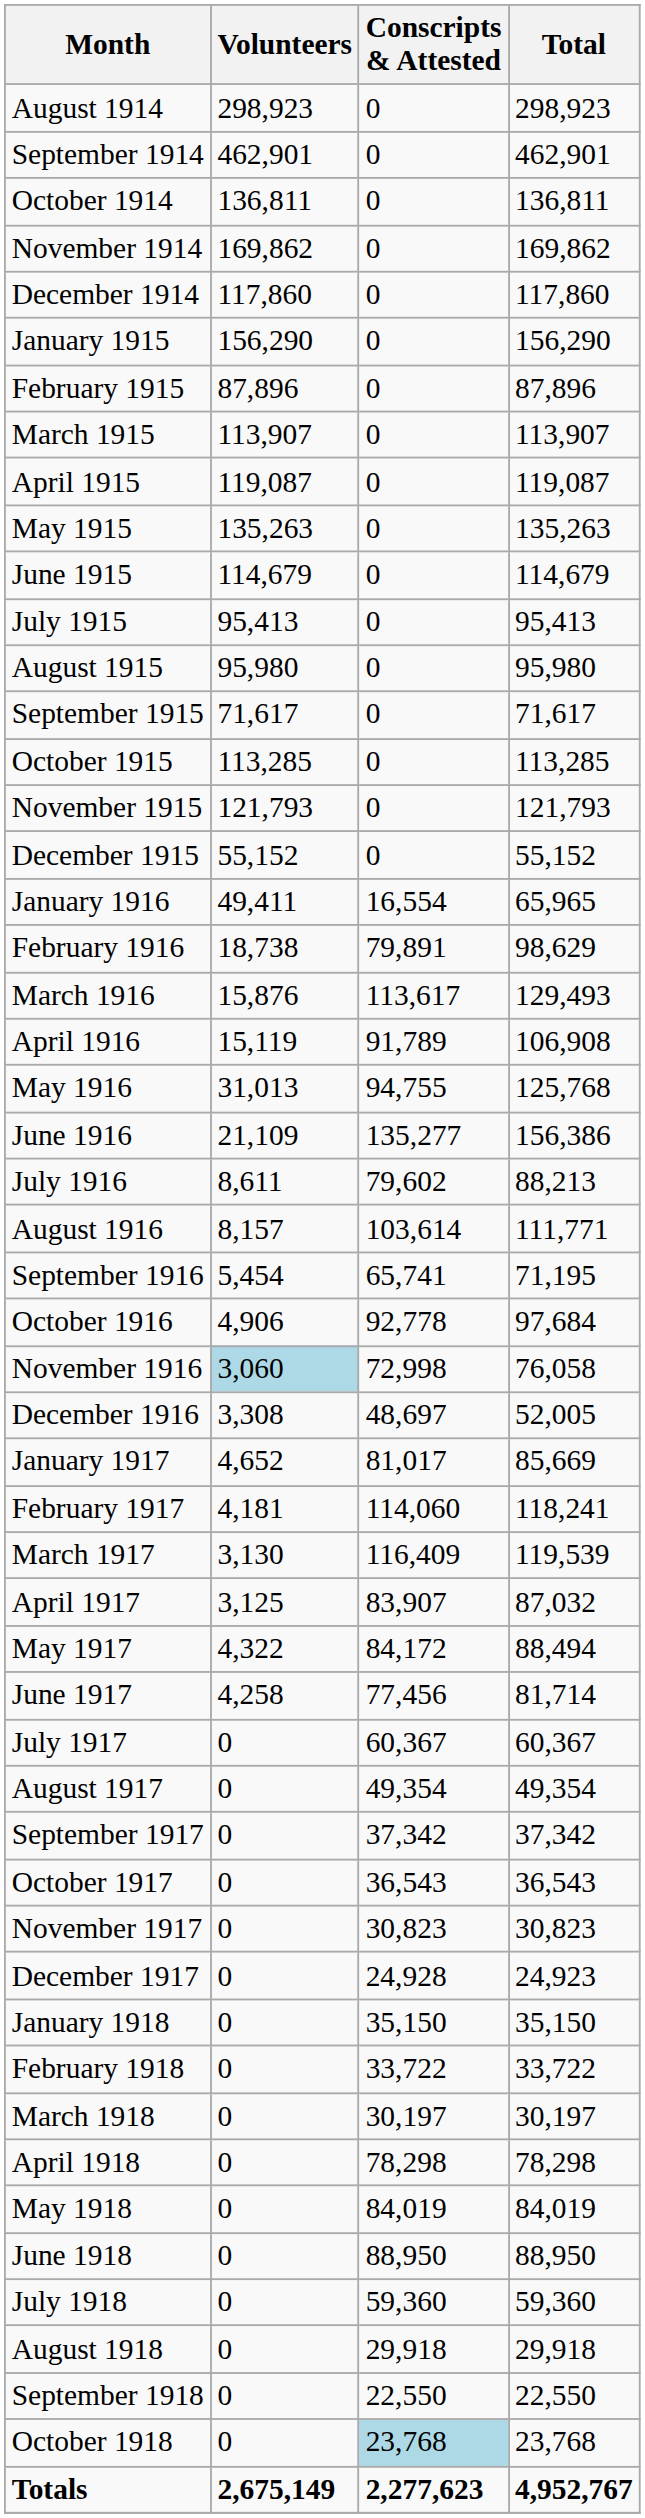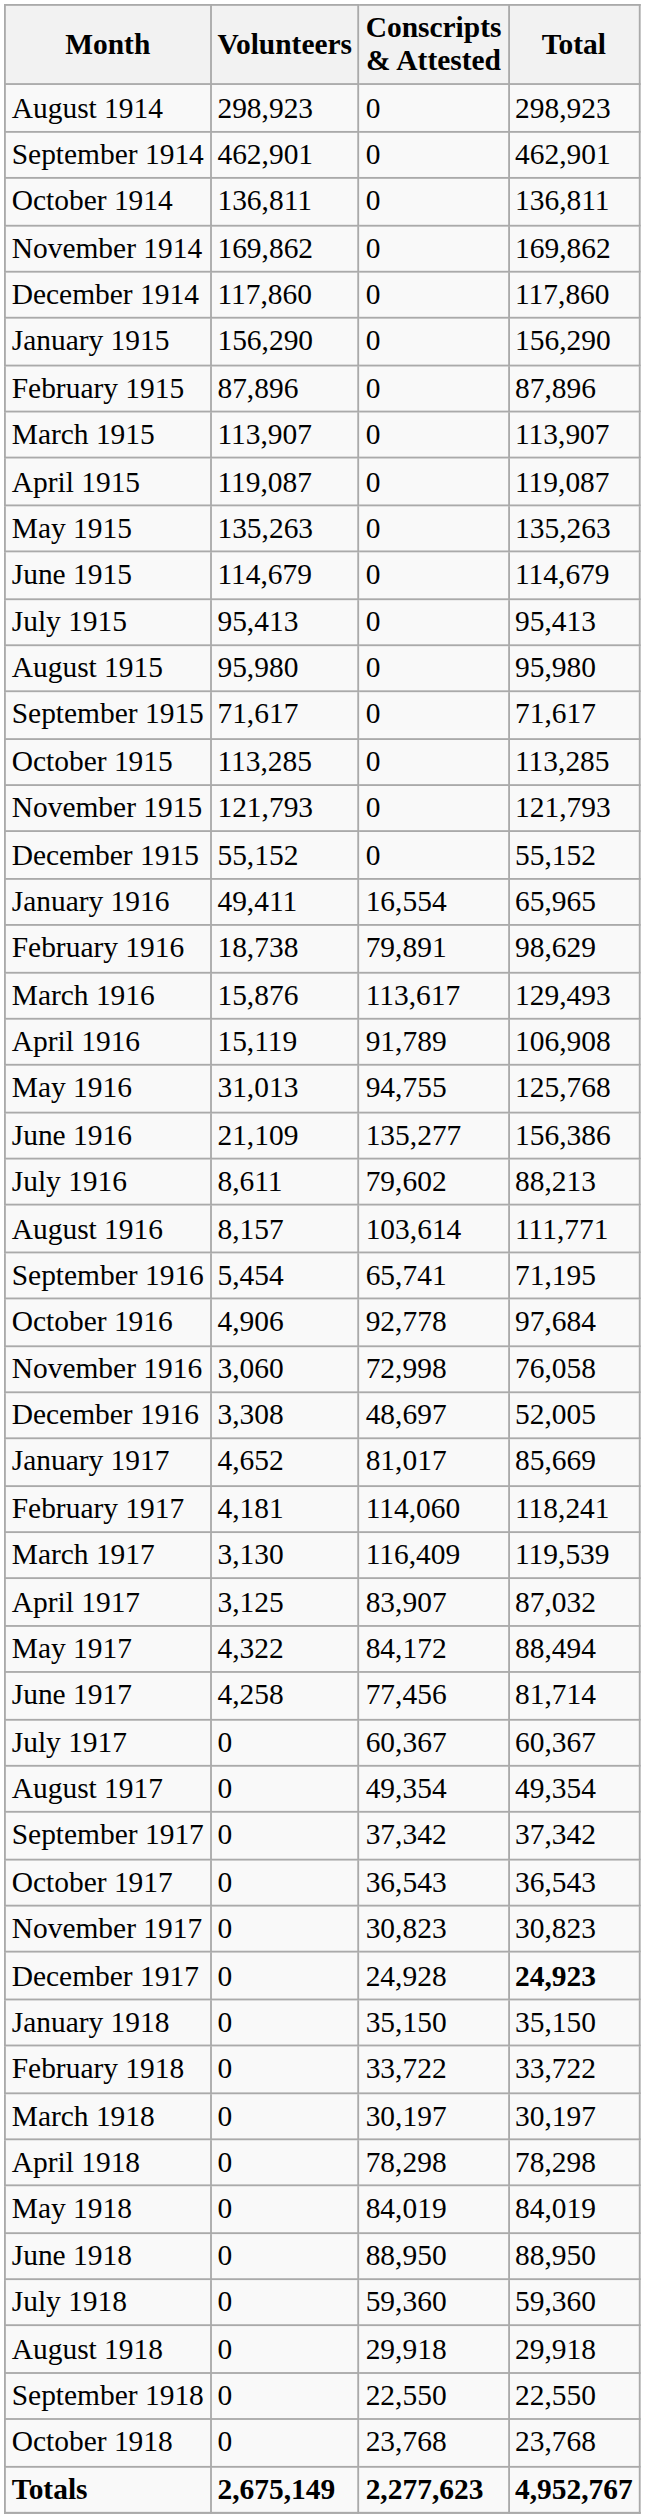(251, 1368) lightblue background -> (251, 1368) no background
(555, 1975) normal -> (555, 1975) bold
(406, 2442) lightblue background -> (406, 2442) no background
